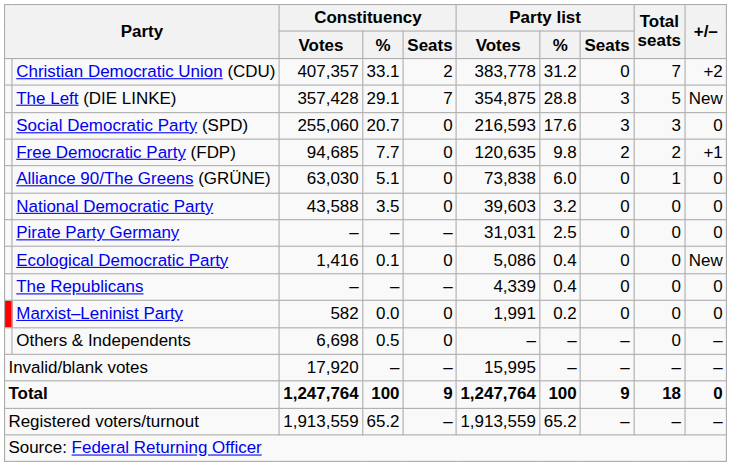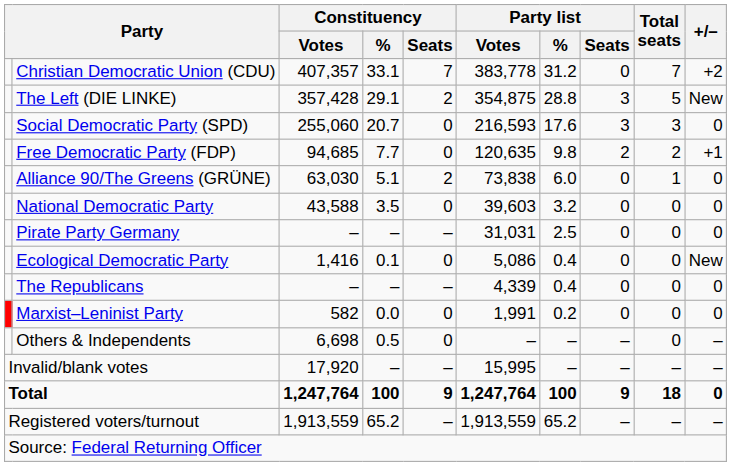(448, 71) 2 -> (448, 71) 7
(448, 98) 7 -> (448, 98) 2
(448, 179) 0 -> (448, 179) 2
